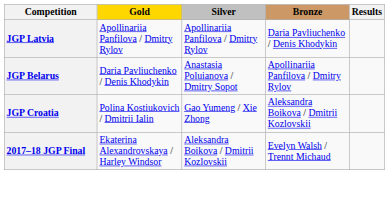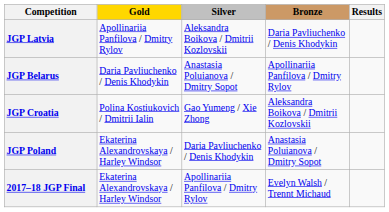(221, 38) Apollinariia Panfilova / Dmitry Rylov -> (219, 38) Aleksandra Boikova / Dmitrii Kozlovskii
+ row: (31, 151)
(219, 151) Aleksandra Boikova / Dmitrii Kozlovskii -> (221, 188) Apollinariia Panfilova / Dmitry Rylov
